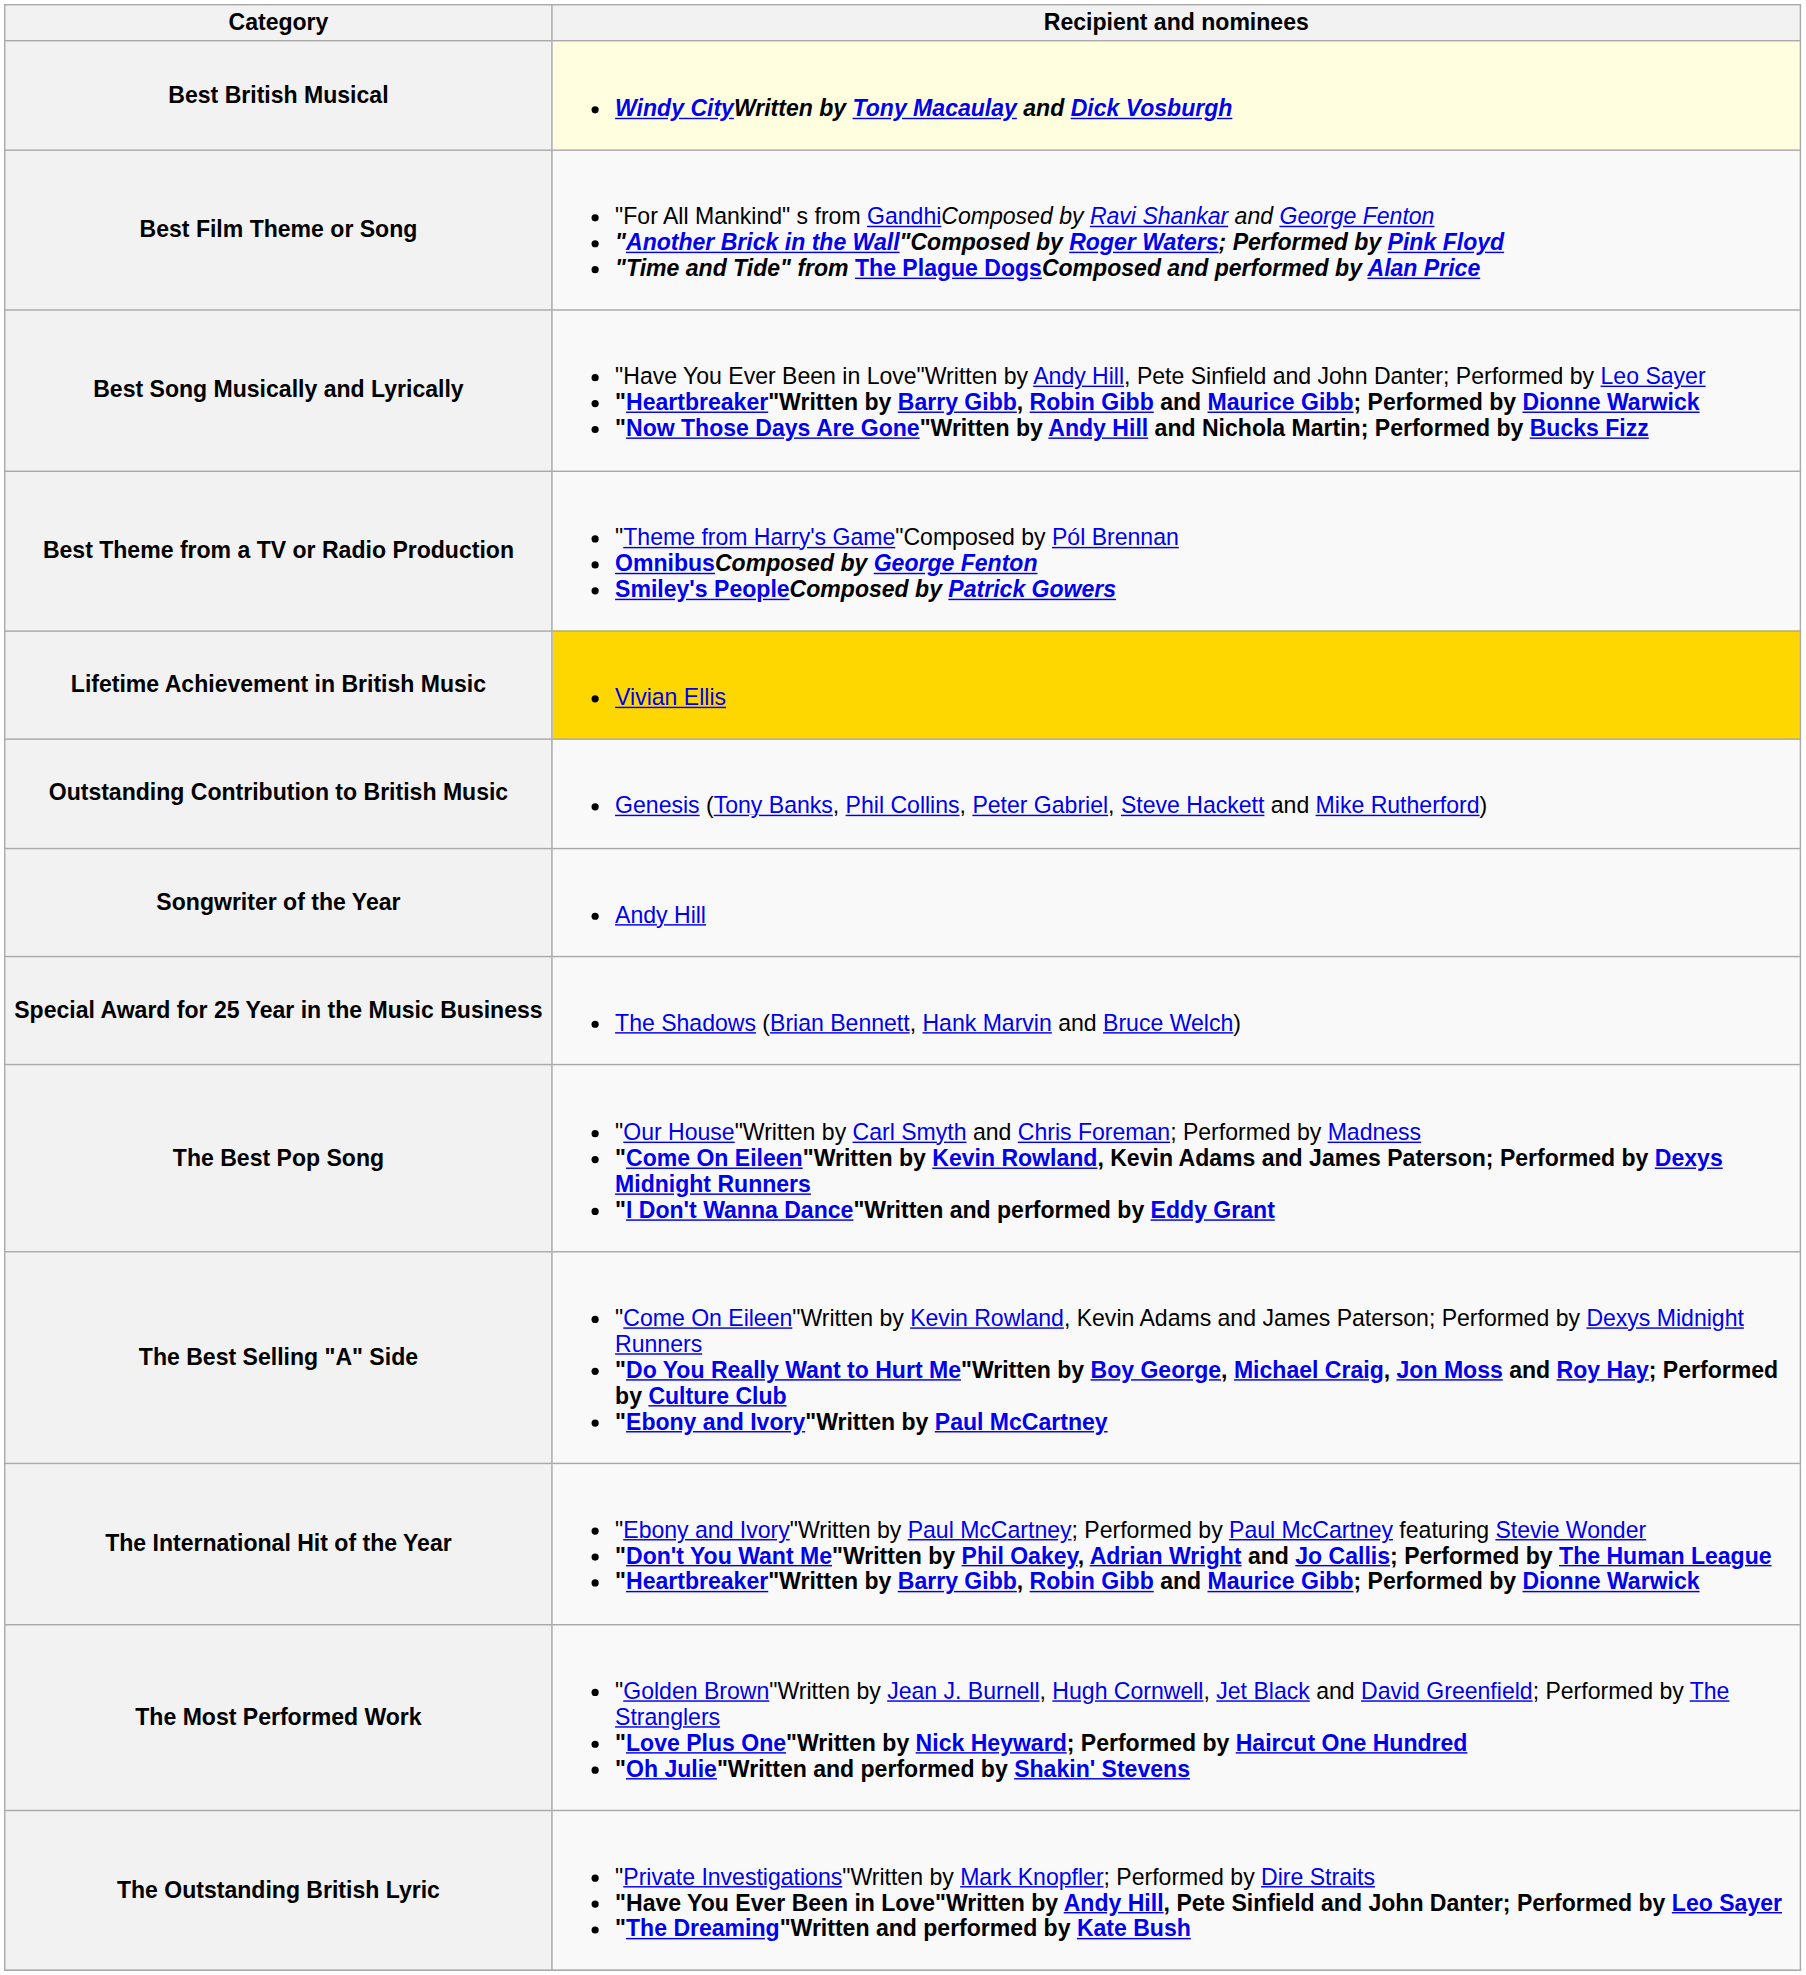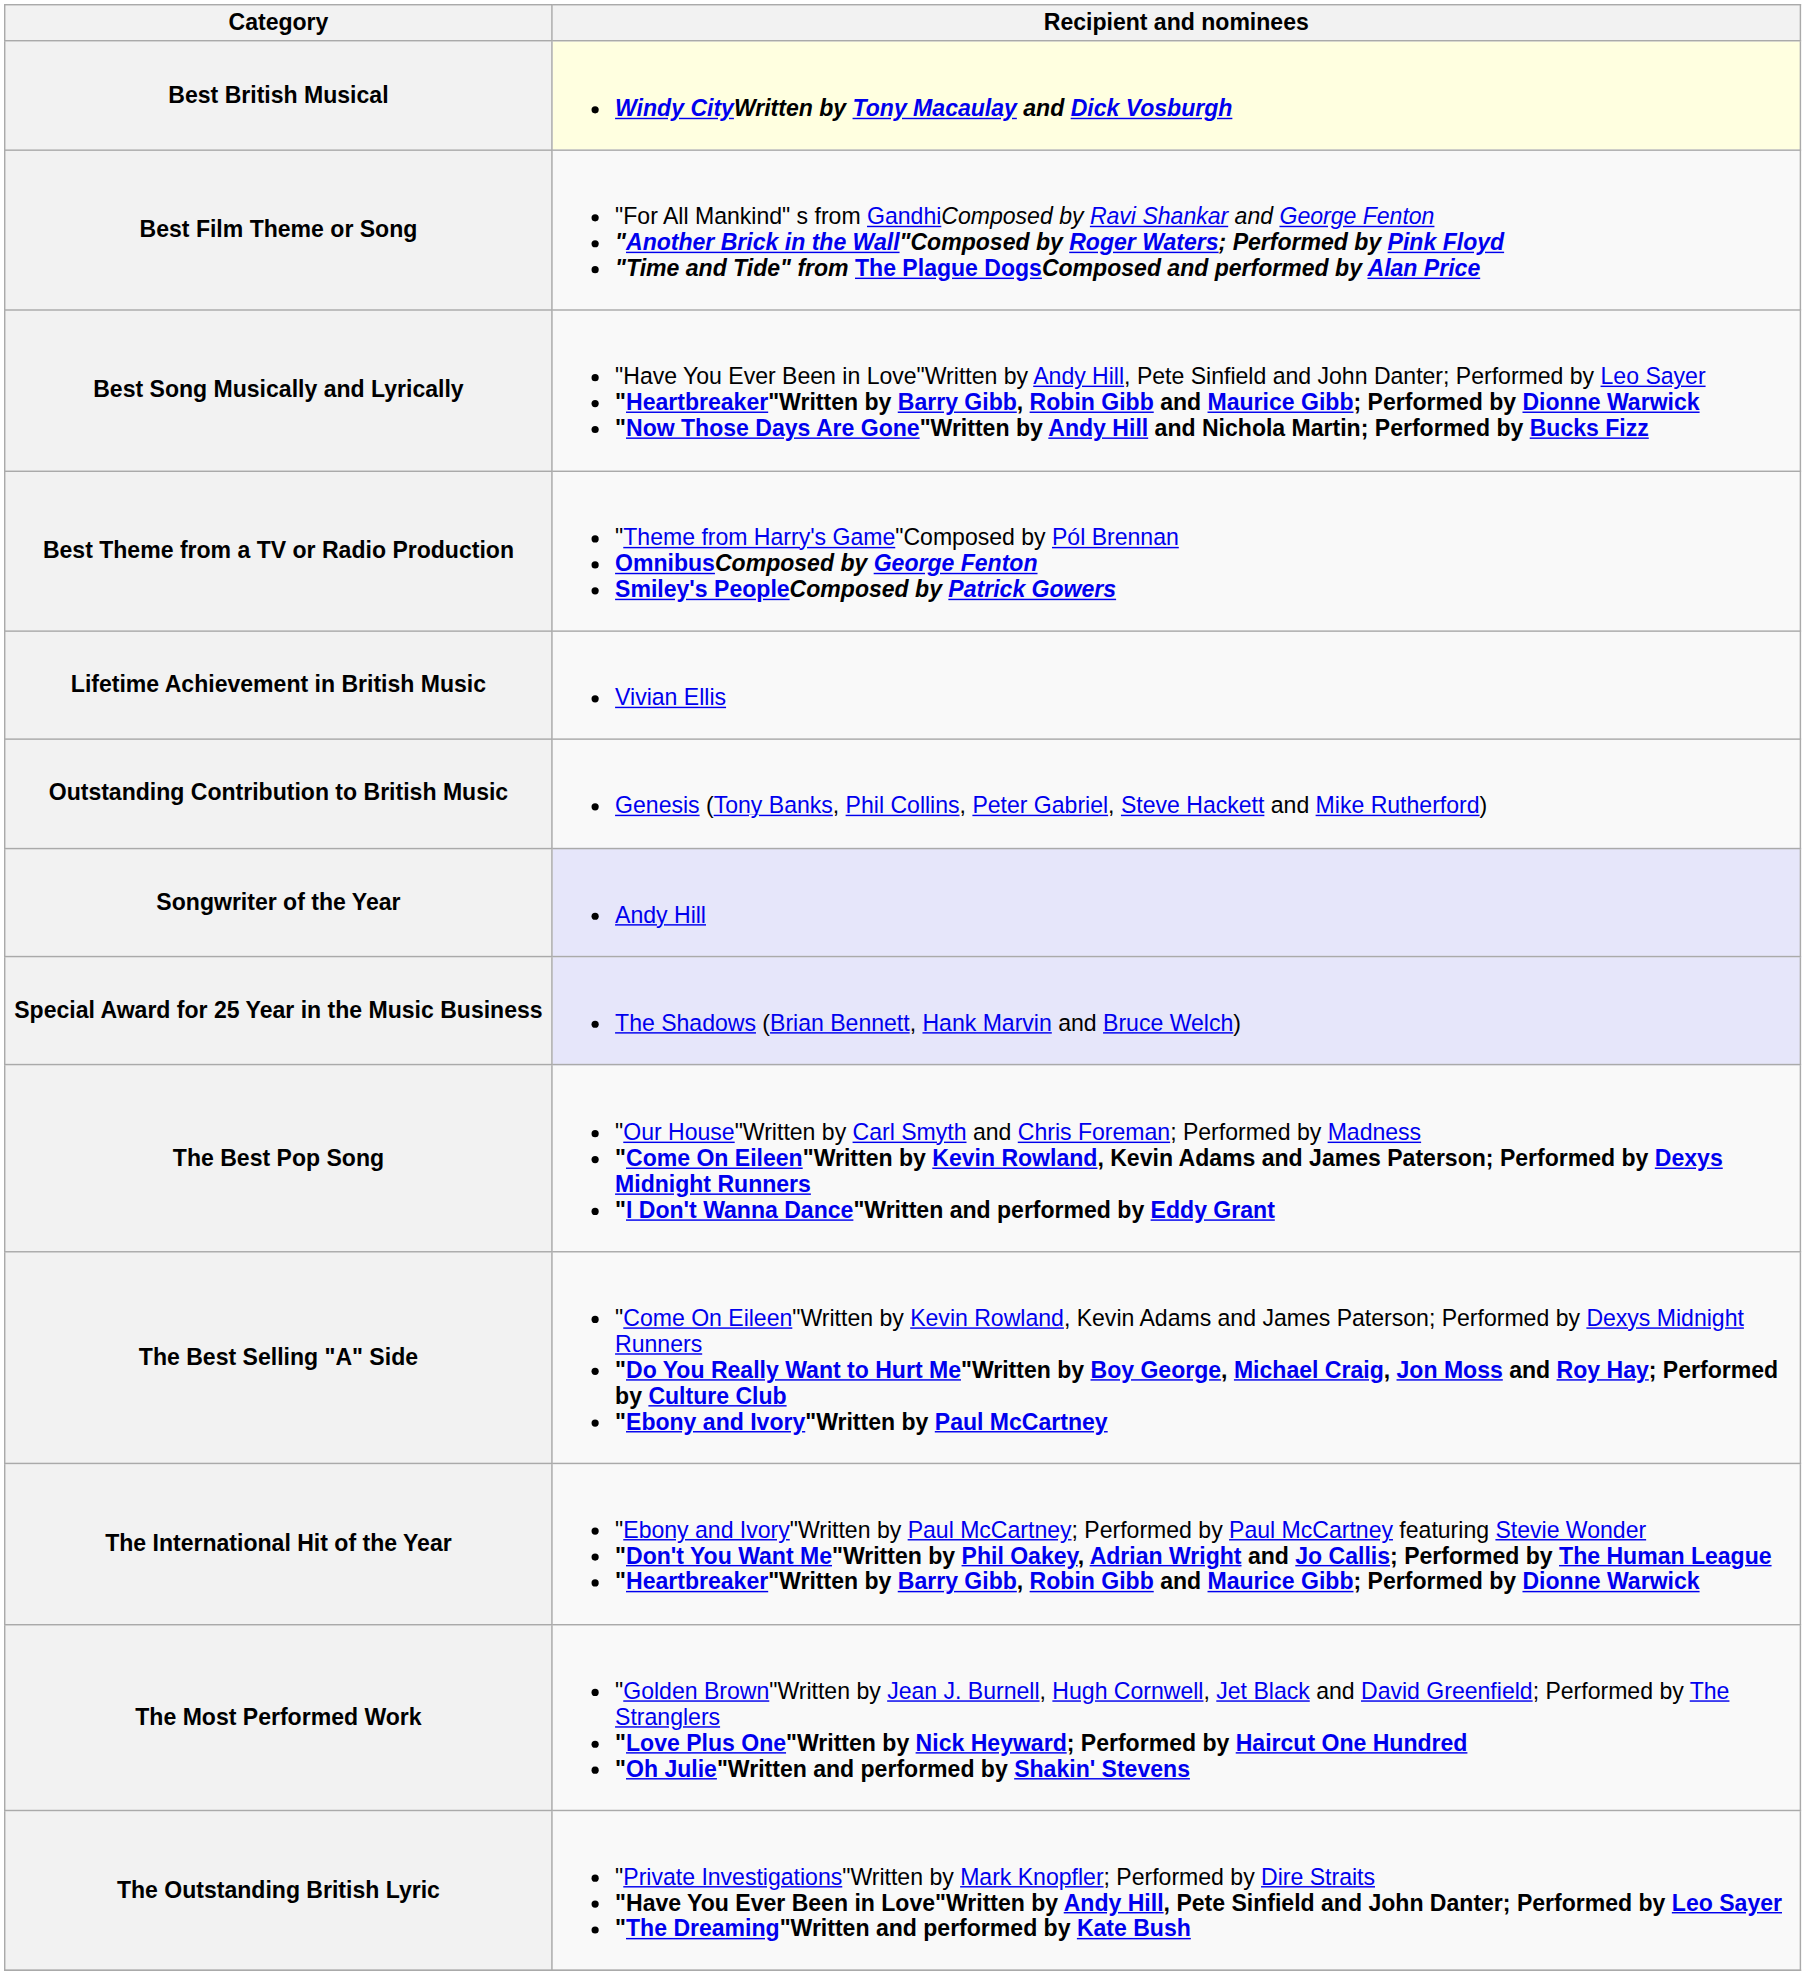(1176, 698) gold background -> (1176, 698) no background
(1176, 915) no background -> (1176, 915) lavender background
(1176, 1024) no background -> (1176, 1024) lavender background
